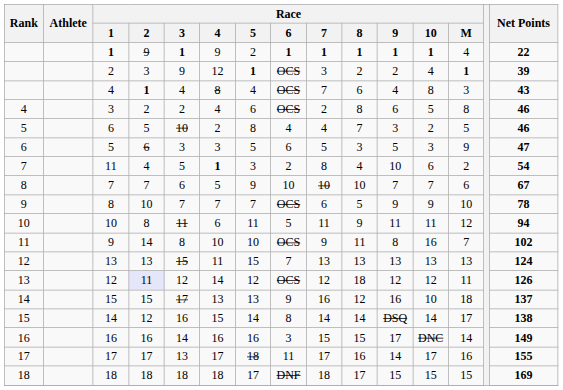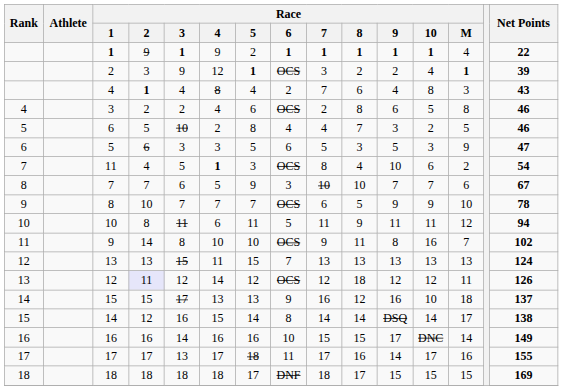(289, 90) OCS -> (289, 90) 2
(289, 166) 2 -> (289, 166) OCS
(289, 185) 10 -> (289, 185) 3
(289, 337) 3 -> (289, 337) 10
